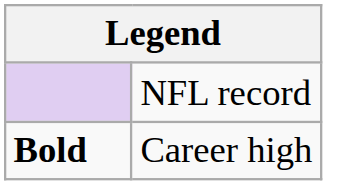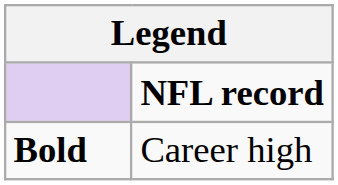(226, 91) normal -> (232, 91) bold
